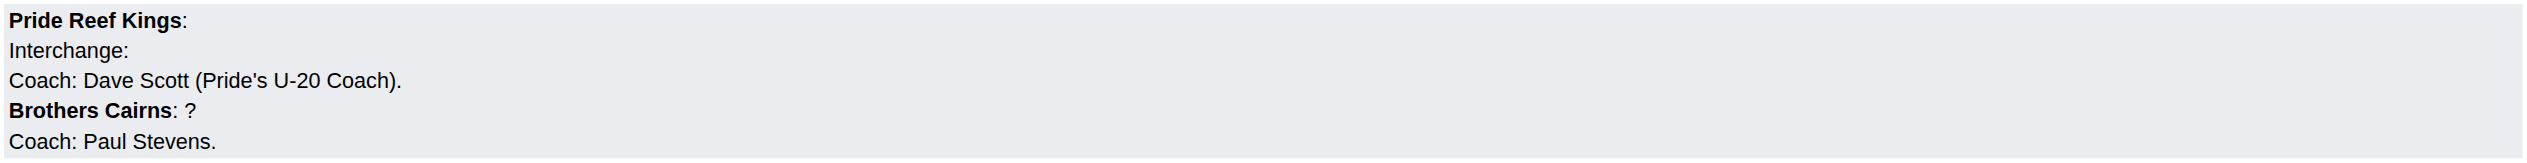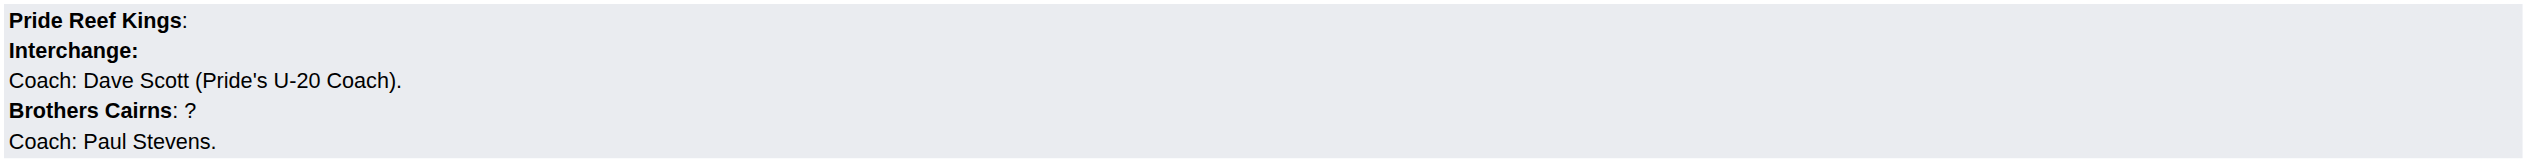(69, 51) normal -> (74, 51) bold
